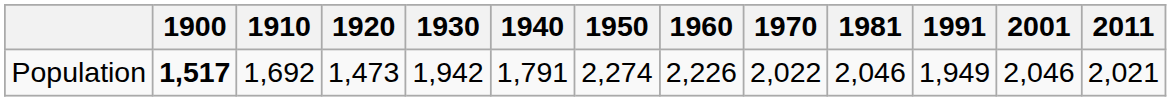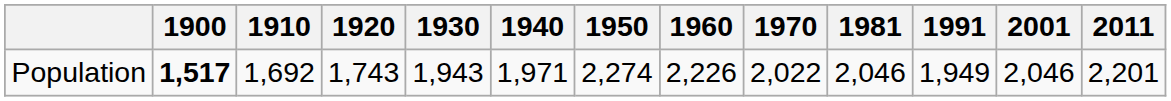(364, 72) 1,473 -> (364, 72) 1,743
(448, 72) 1,942 -> (448, 72) 1,943
(532, 72) 1,791 -> (532, 72) 1,971
(1123, 72) 2,021 -> (1123, 72) 2,201
